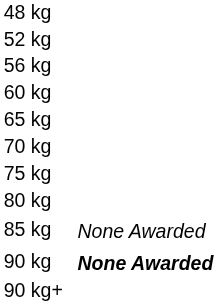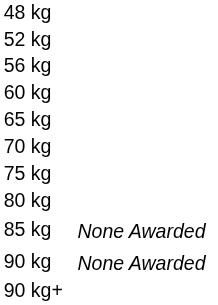(145, 263) bold -> (141, 263) normal
